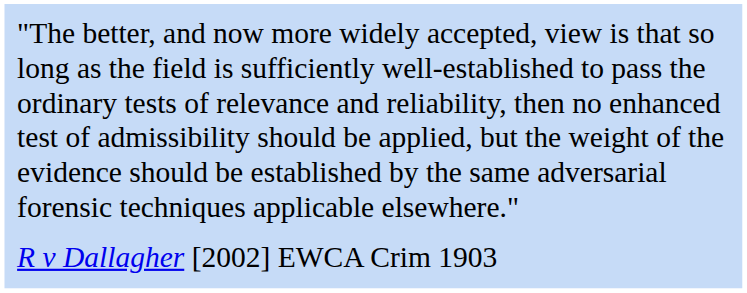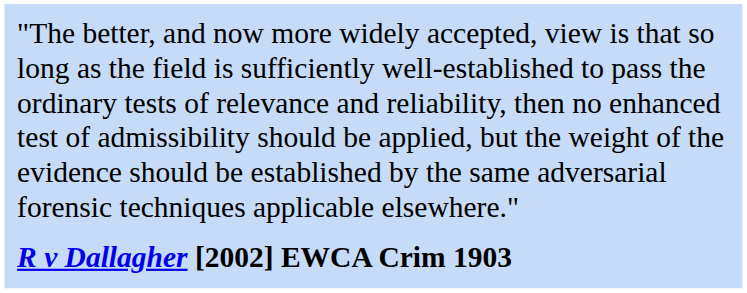(257, 257) normal -> (265, 257) bold
